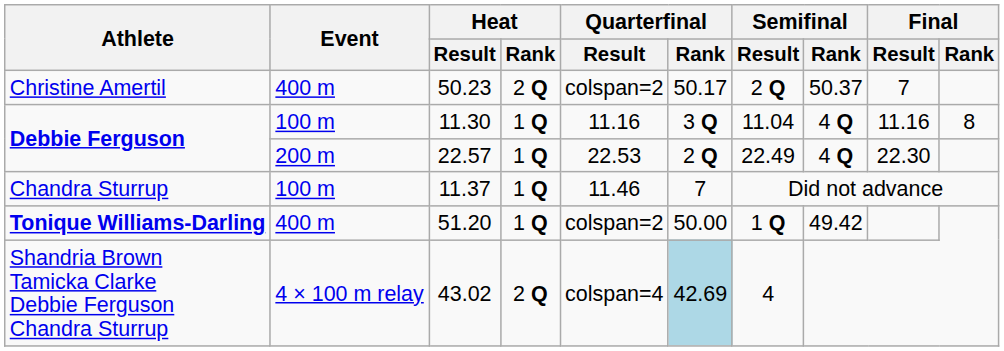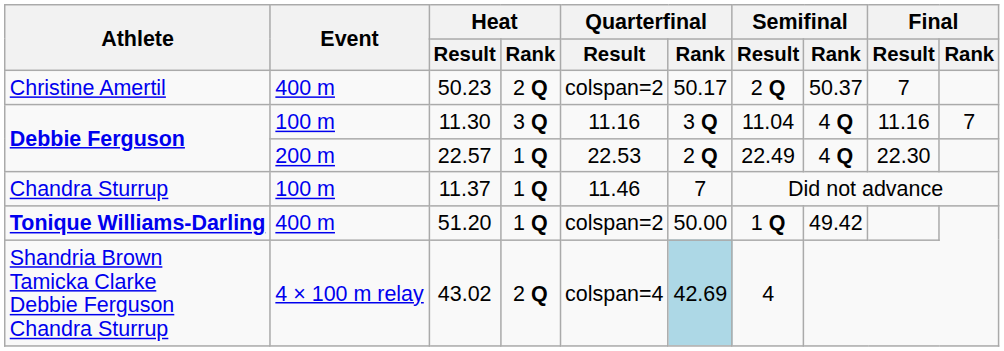(530, 122) 1 Q -> (530, 122) 3 Q
(969, 122) 8 -> (969, 122) 7
